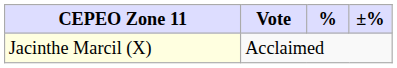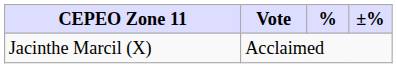(80, 47) lightyellow background -> (80, 47) no background
